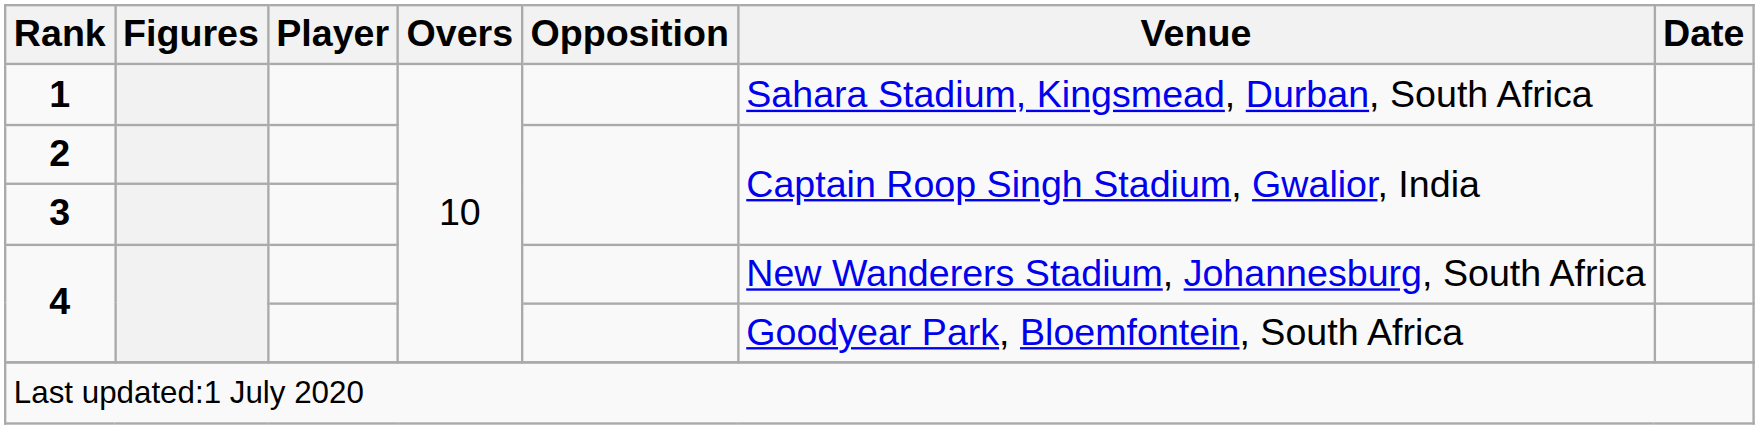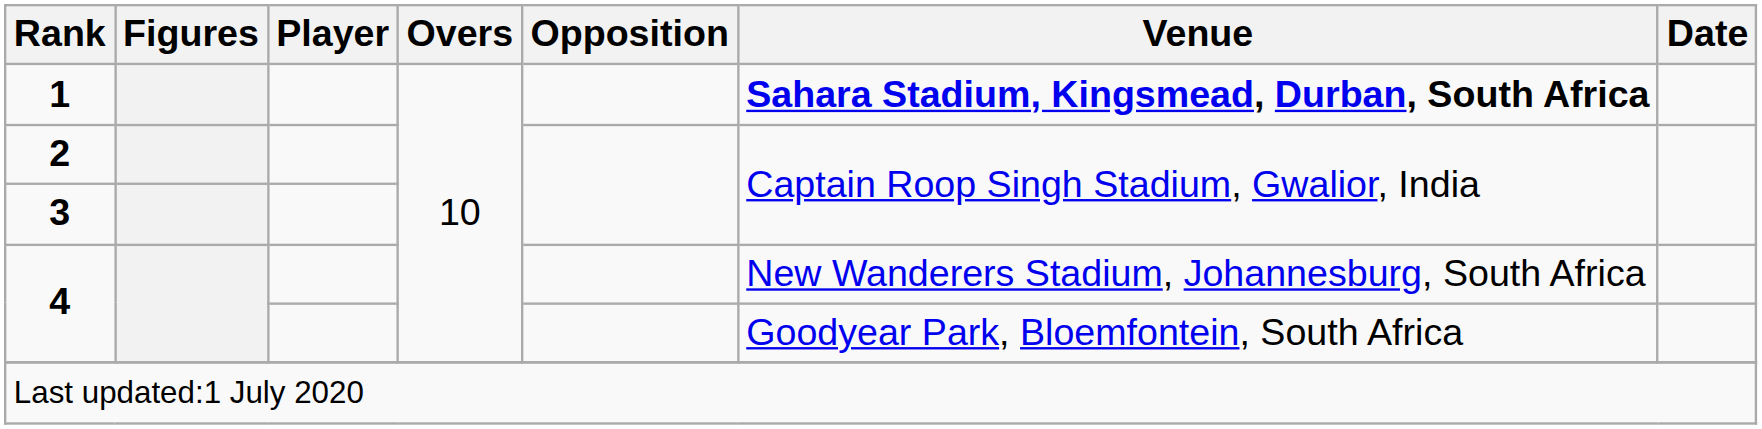(1169, 93) normal -> (1198, 93) bold
